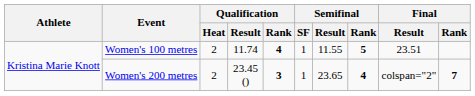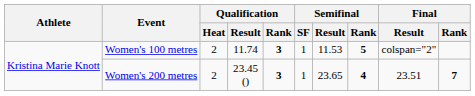(279, 50) 4 -> (279, 50) 3
(330, 50) 11.55 -> (330, 50) 11.53
(409, 50) 23.51 -> (409, 50) colspan="2"
(409, 75) colspan="2" -> (409, 75) 23.51
